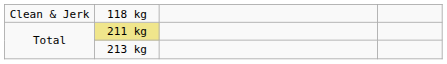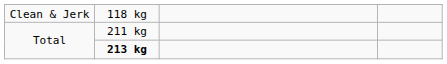(127, 31) khaki background -> (127, 31) no background
(127, 49) normal -> (127, 49) bold
